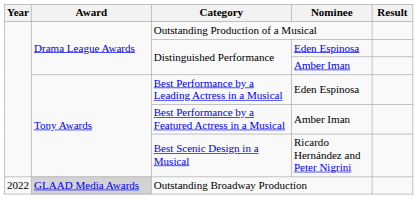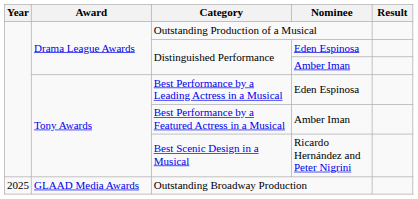(18, 185) 2022 -> (18, 185) 2025
(87, 185) lightgrey background -> (87, 185) no background
